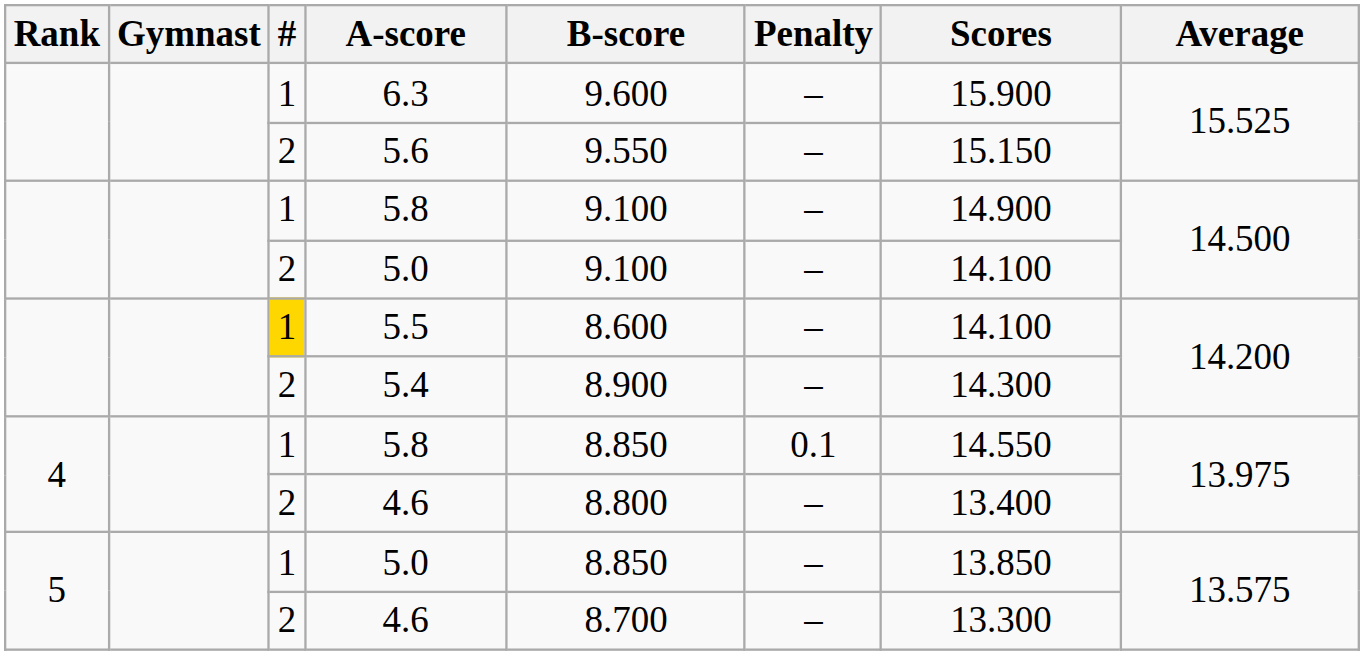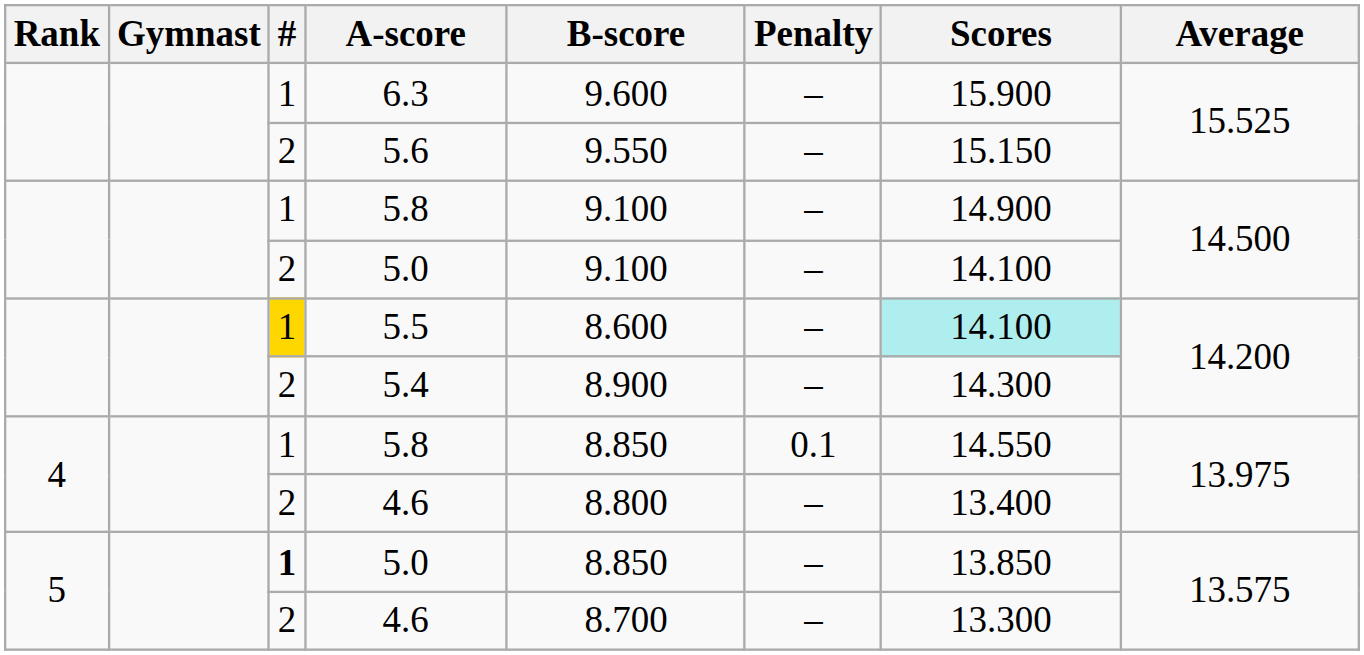(1001, 326) no background -> (1001, 326) paleturquoise background
(287, 561) normal -> (287, 561) bold
